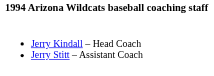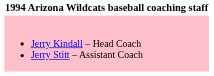(107, 50) no background -> (107, 50) pink background
